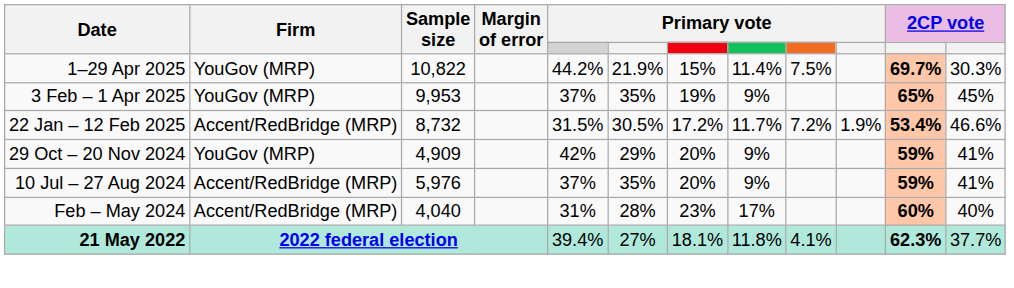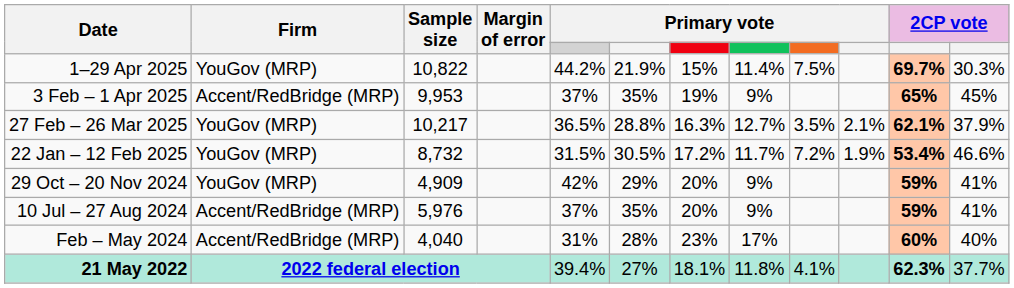(254, 97) YouGov (MRP) -> (298, 97) Accent/RedBridge (MRP)
+ row: (98, 126)
(296, 126) Accent/RedBridge (MRP) -> (256, 154) YouGov (MRP)
